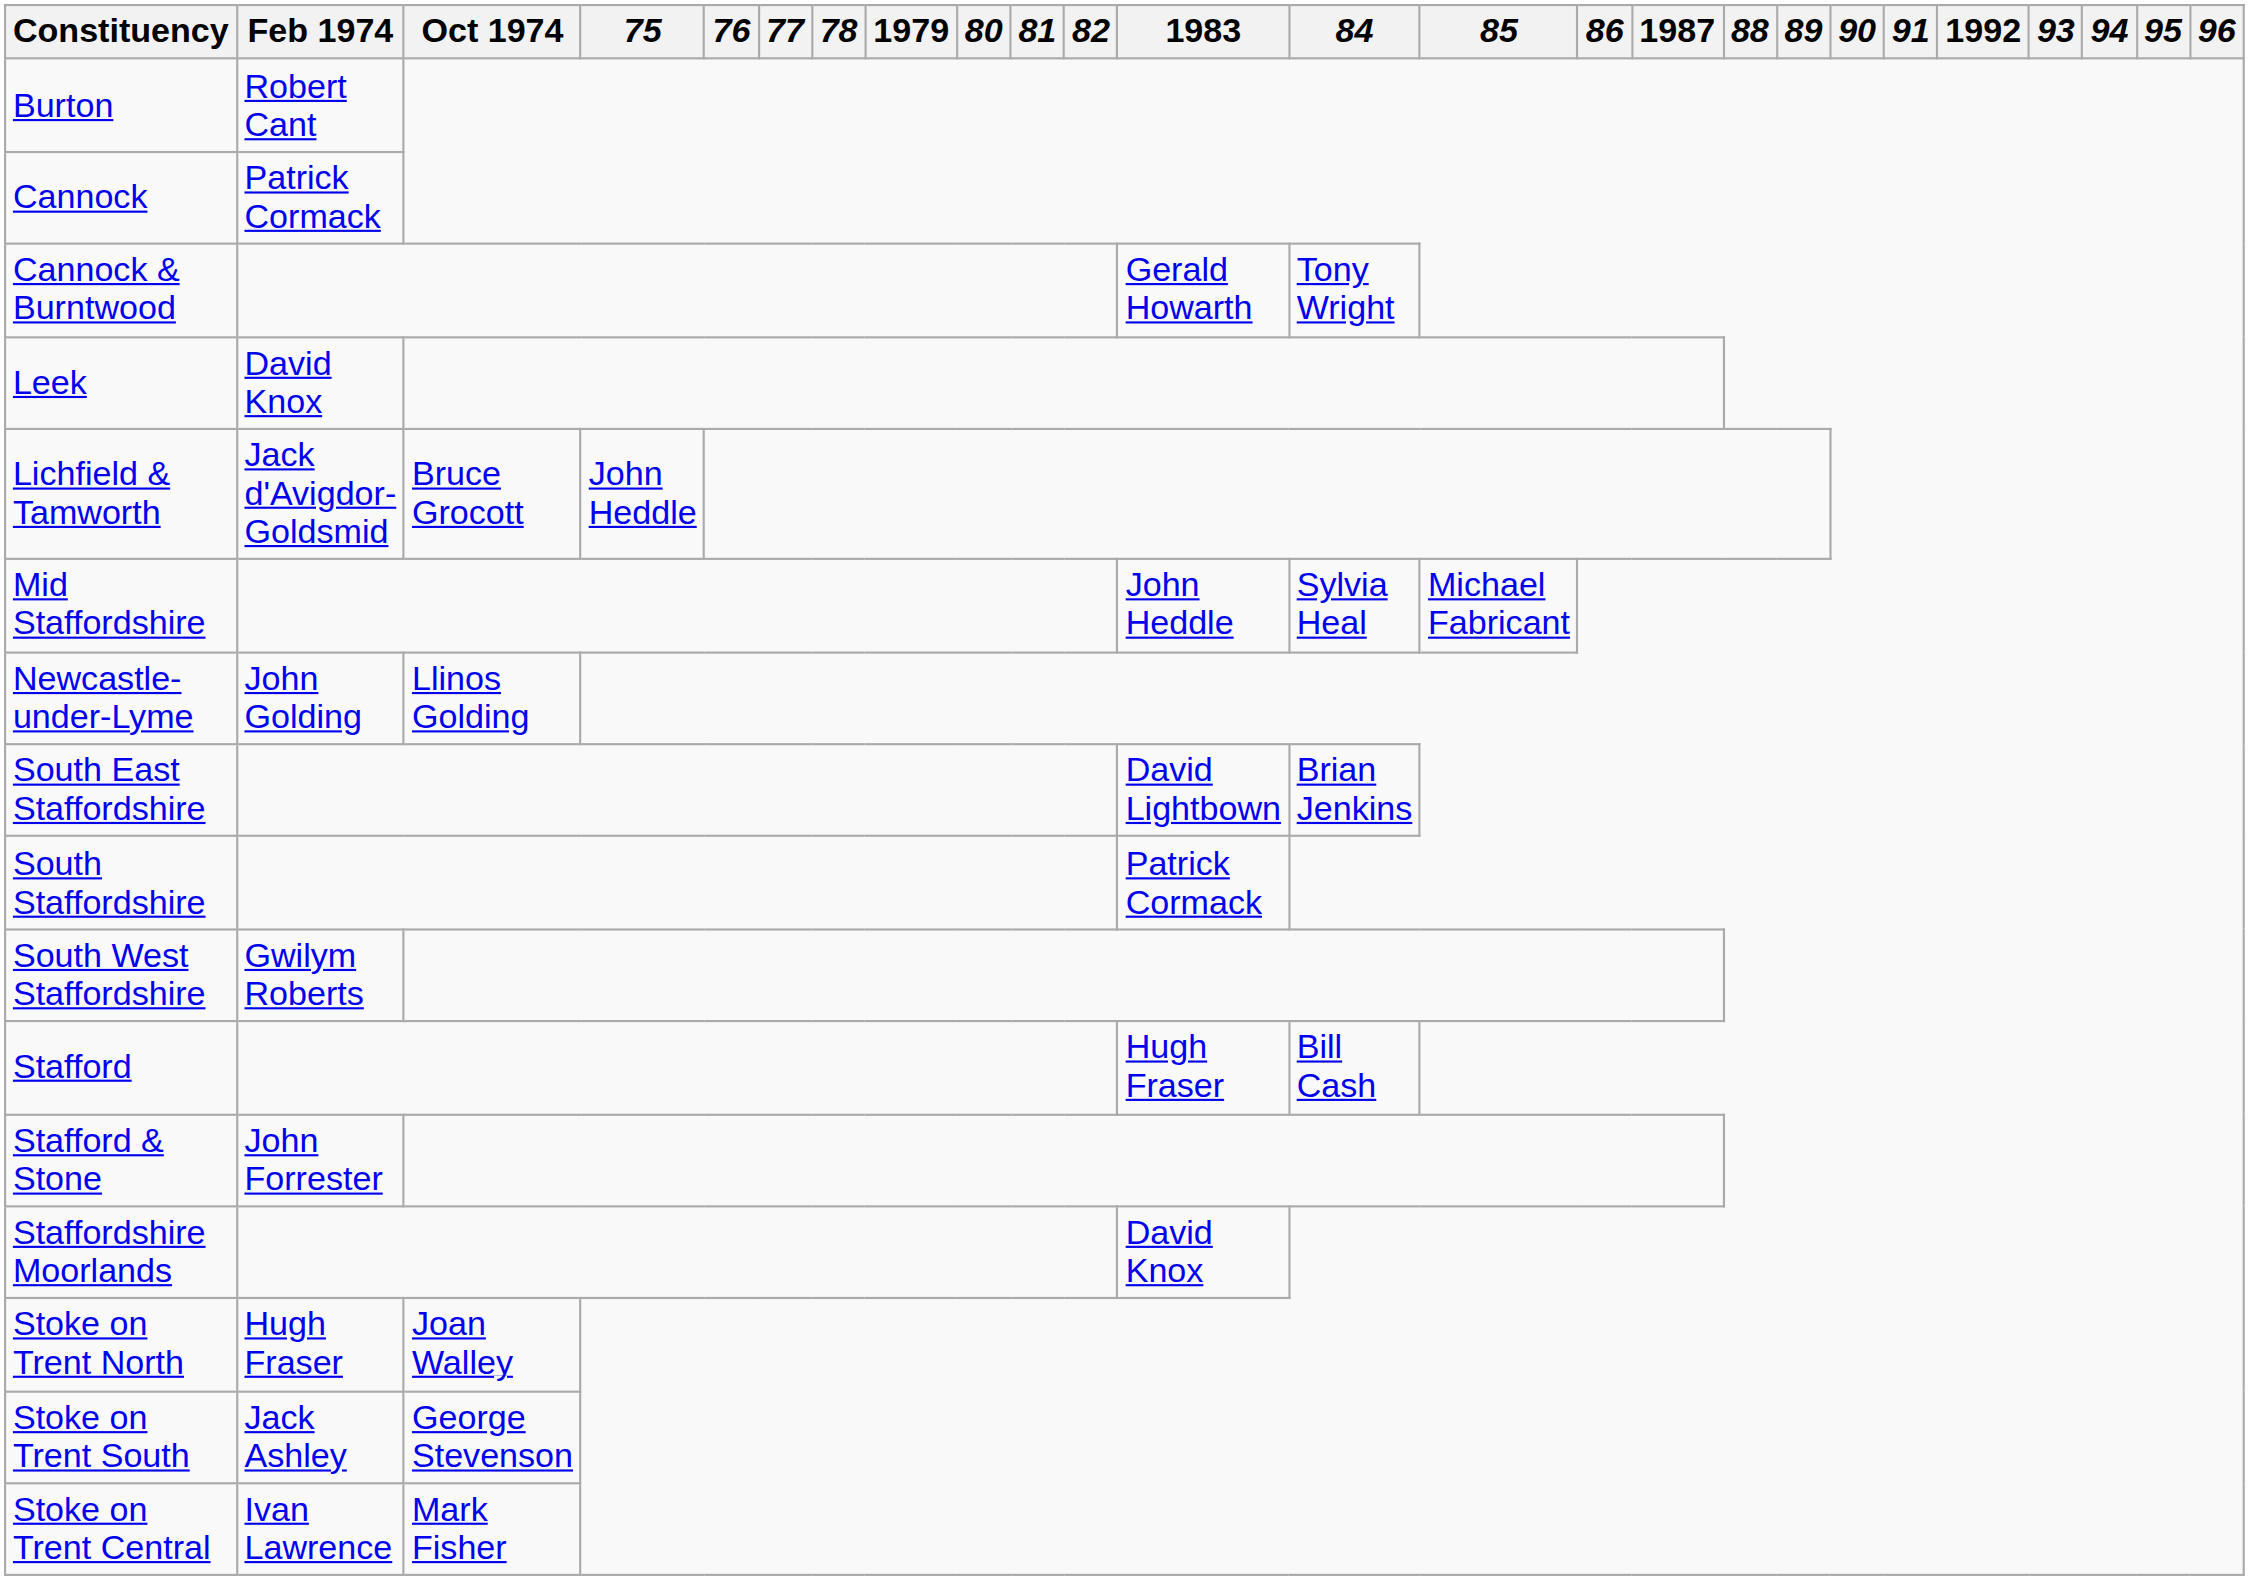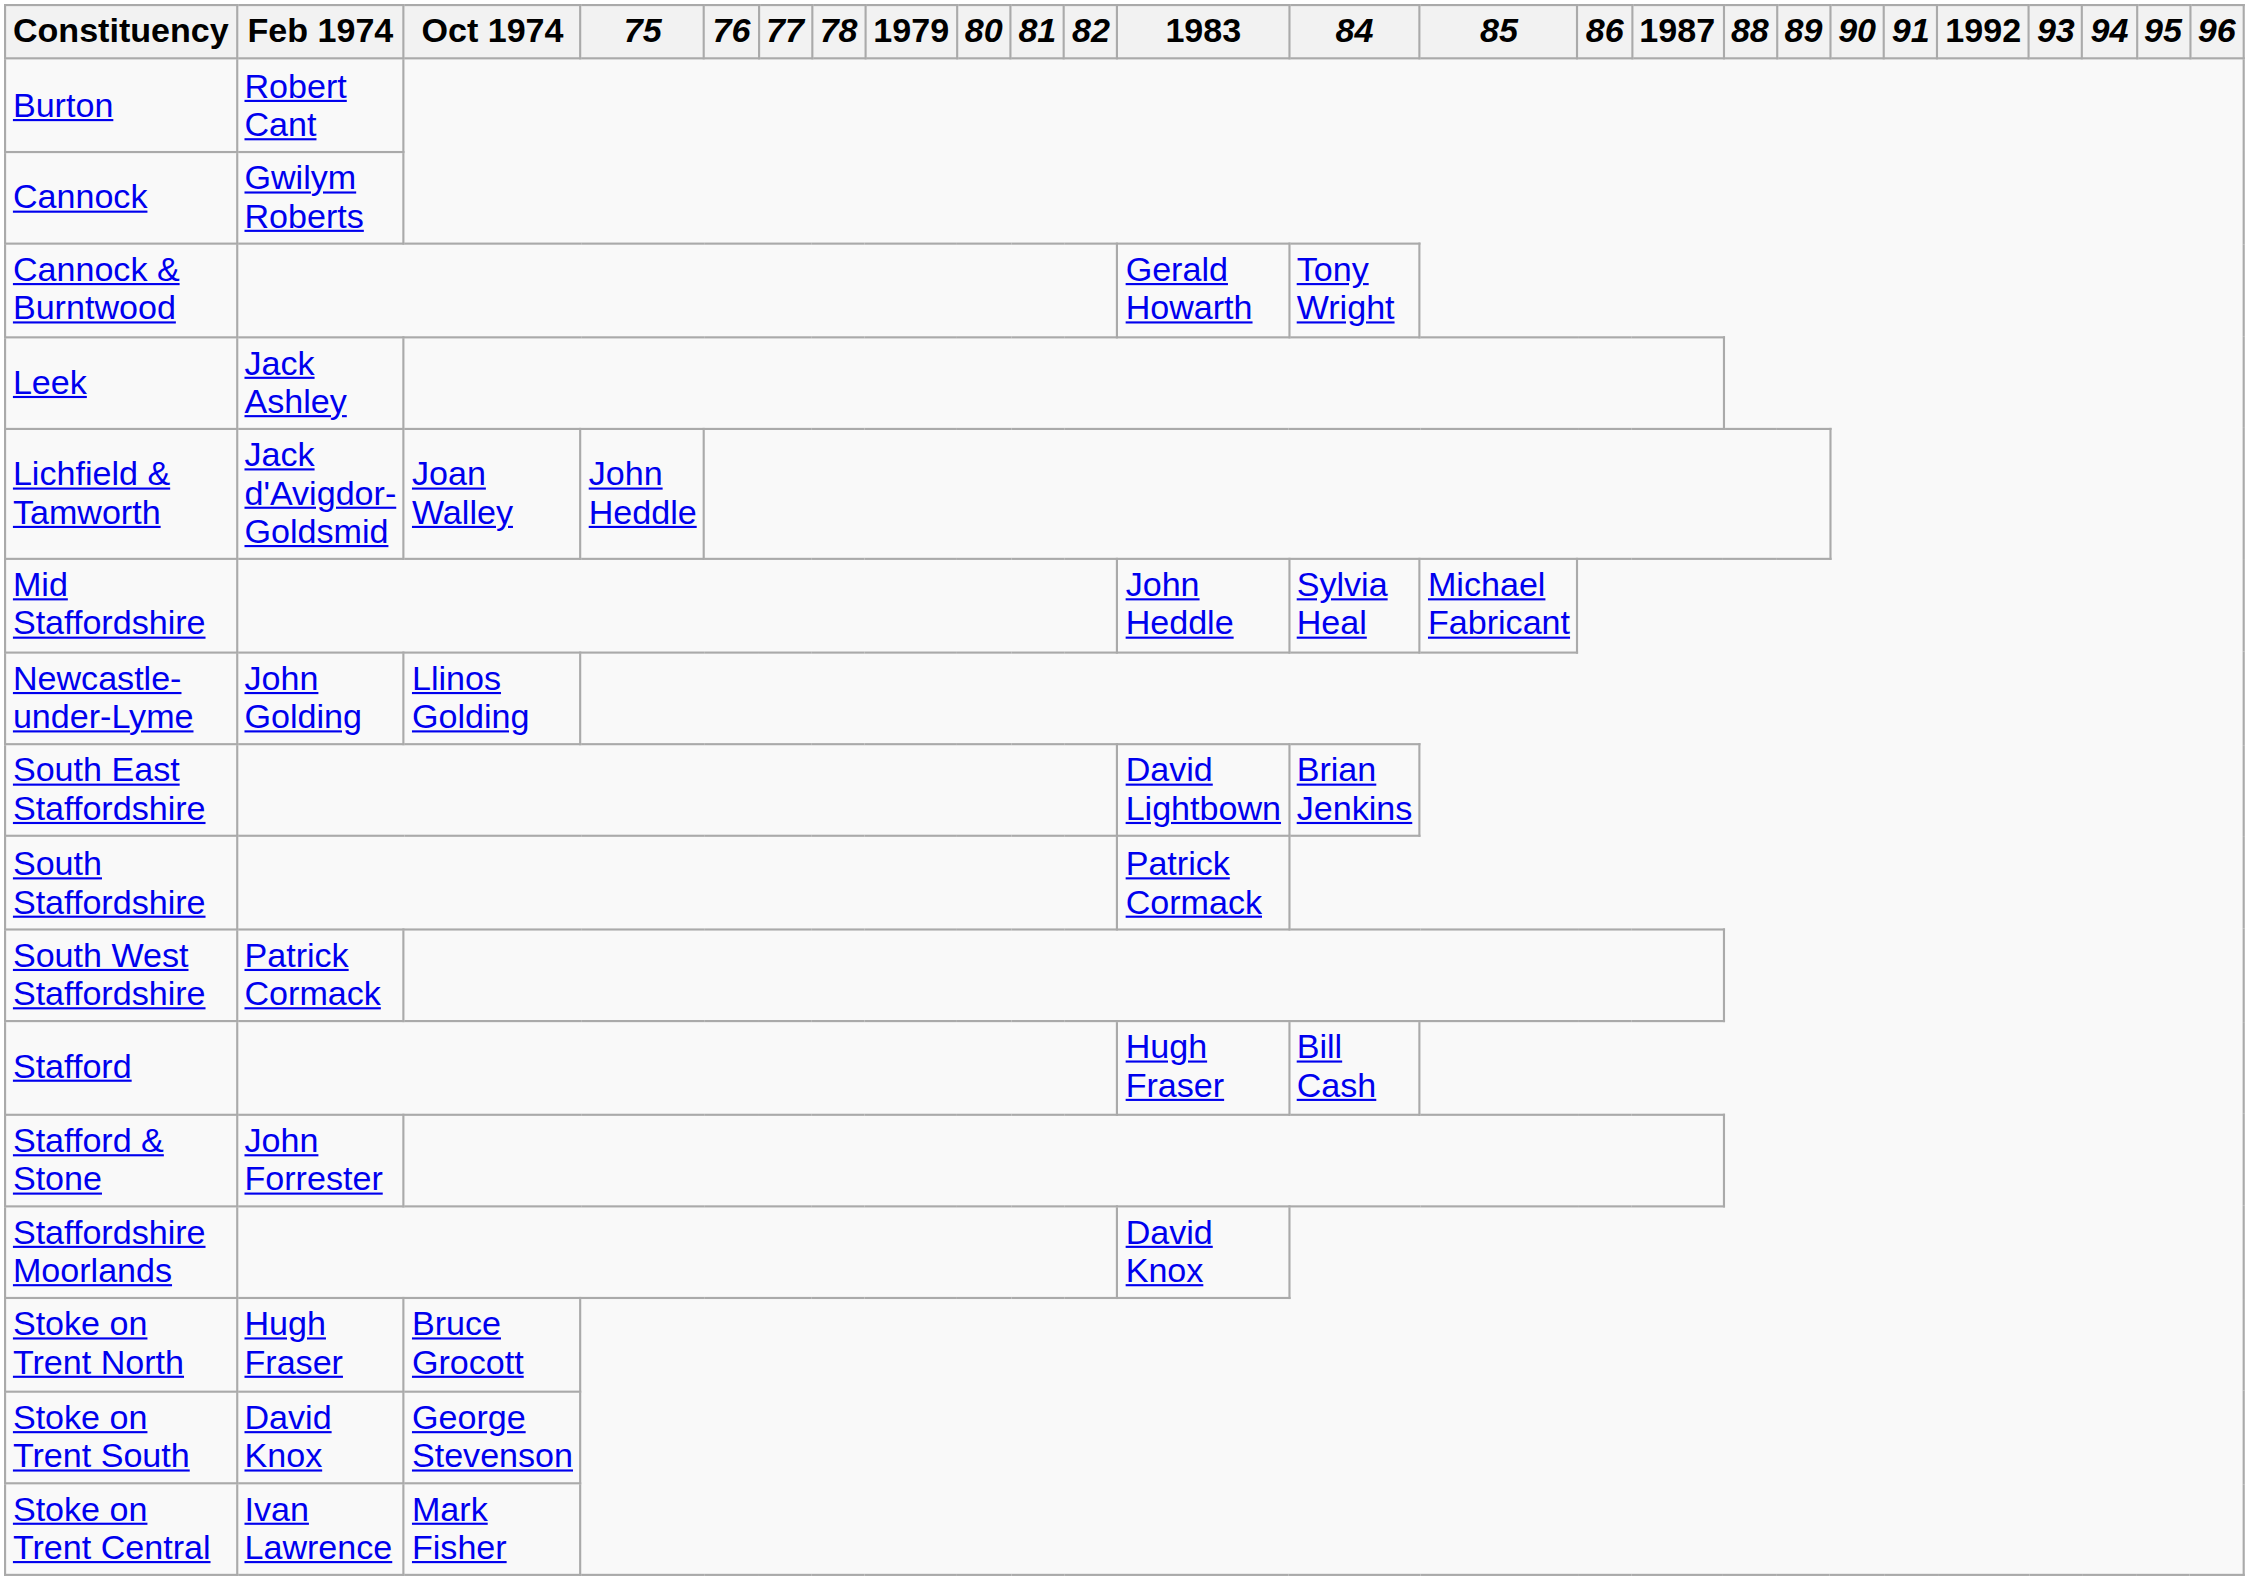(313, 197) Patrick Cormack -> (304, 197) Gwilym Roberts
(288, 381) David Knox -> (296, 381) Jack Ashley
(468, 493) Bruce Grocott -> (462, 493) Joan Walley
(304, 974) Gwilym Roberts -> (313, 974) Patrick Cormack
(462, 1344) Joan Walley -> (468, 1344) Bruce Grocott
(296, 1436) Jack Ashley -> (288, 1436) David Knox
